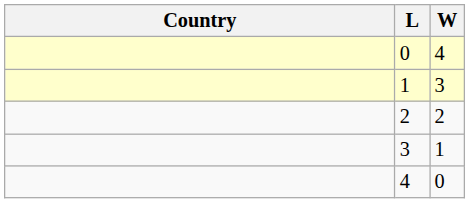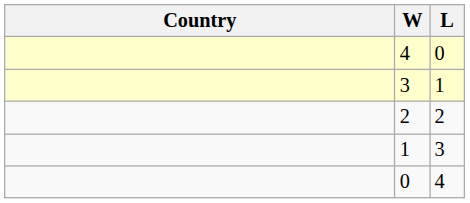columns swapped: (447, 20) <-> (412, 20)
